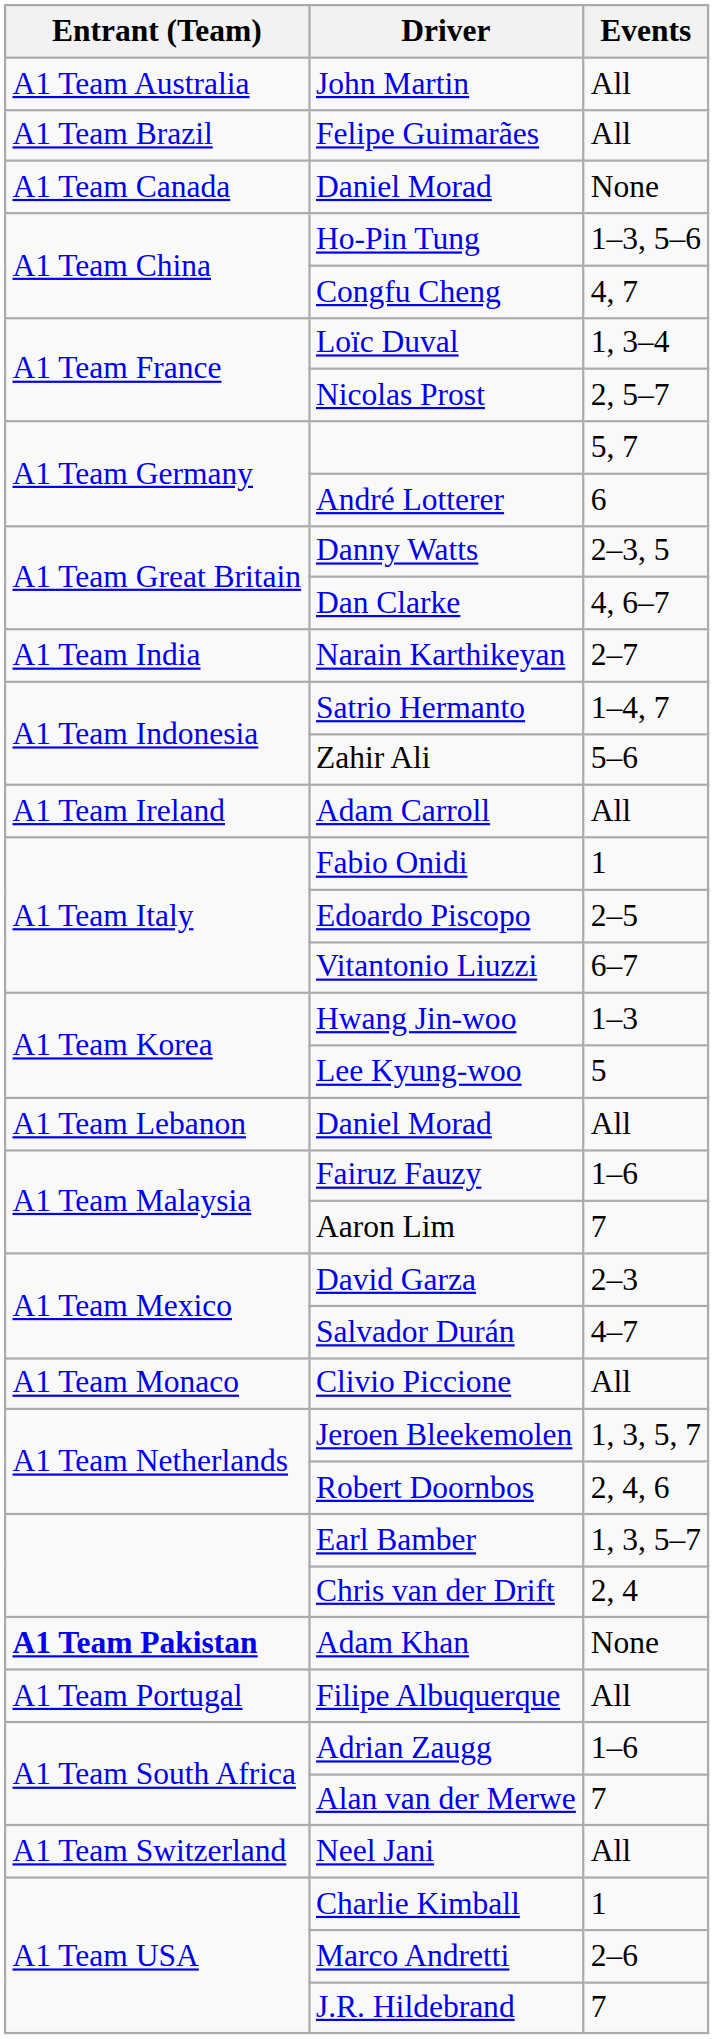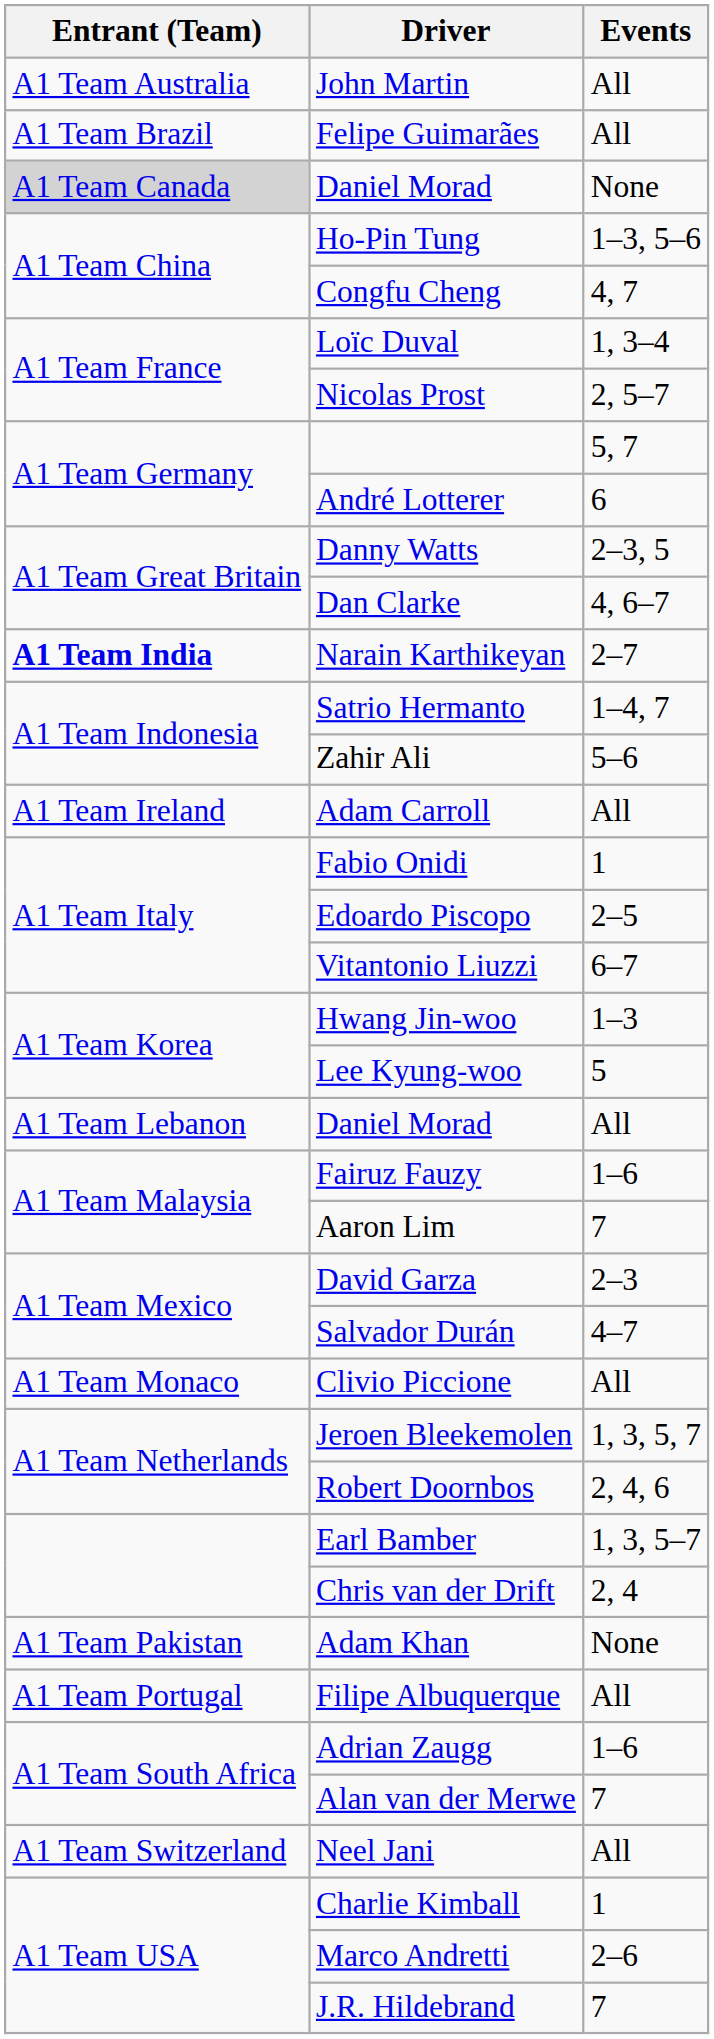(121, 186) no background -> (121, 186) lightgrey background
(107, 655) normal -> (112, 655) bold
(135, 1643) bold -> (128, 1643) normal
